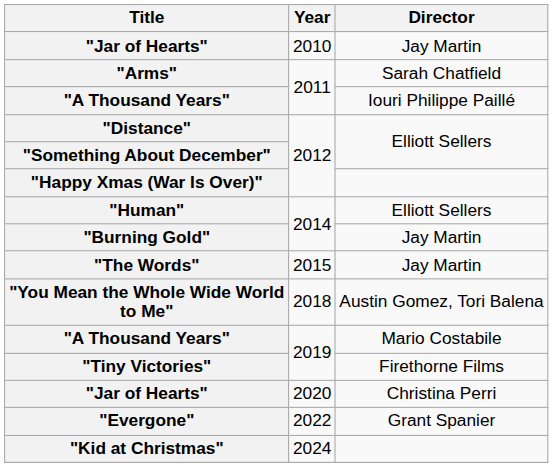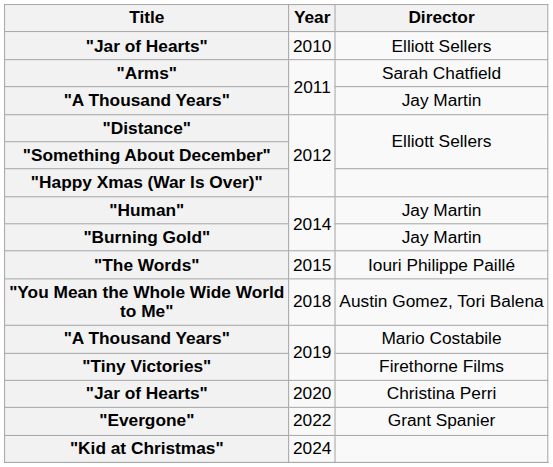(442, 45) Jay Martin -> (442, 45) Elliott Sellers
(442, 100) Iouri Philippe Paillé -> (442, 100) Jay Martin
(442, 210) Elliott Sellers -> (442, 210) Jay Martin
(442, 264) Jay Martin -> (442, 264) Iouri Philippe Paillé
